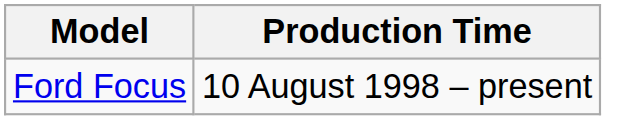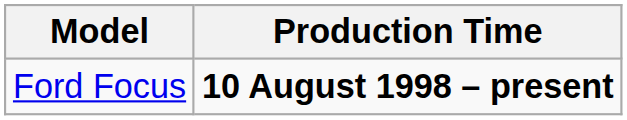(397, 85) normal -> (408, 85) bold
